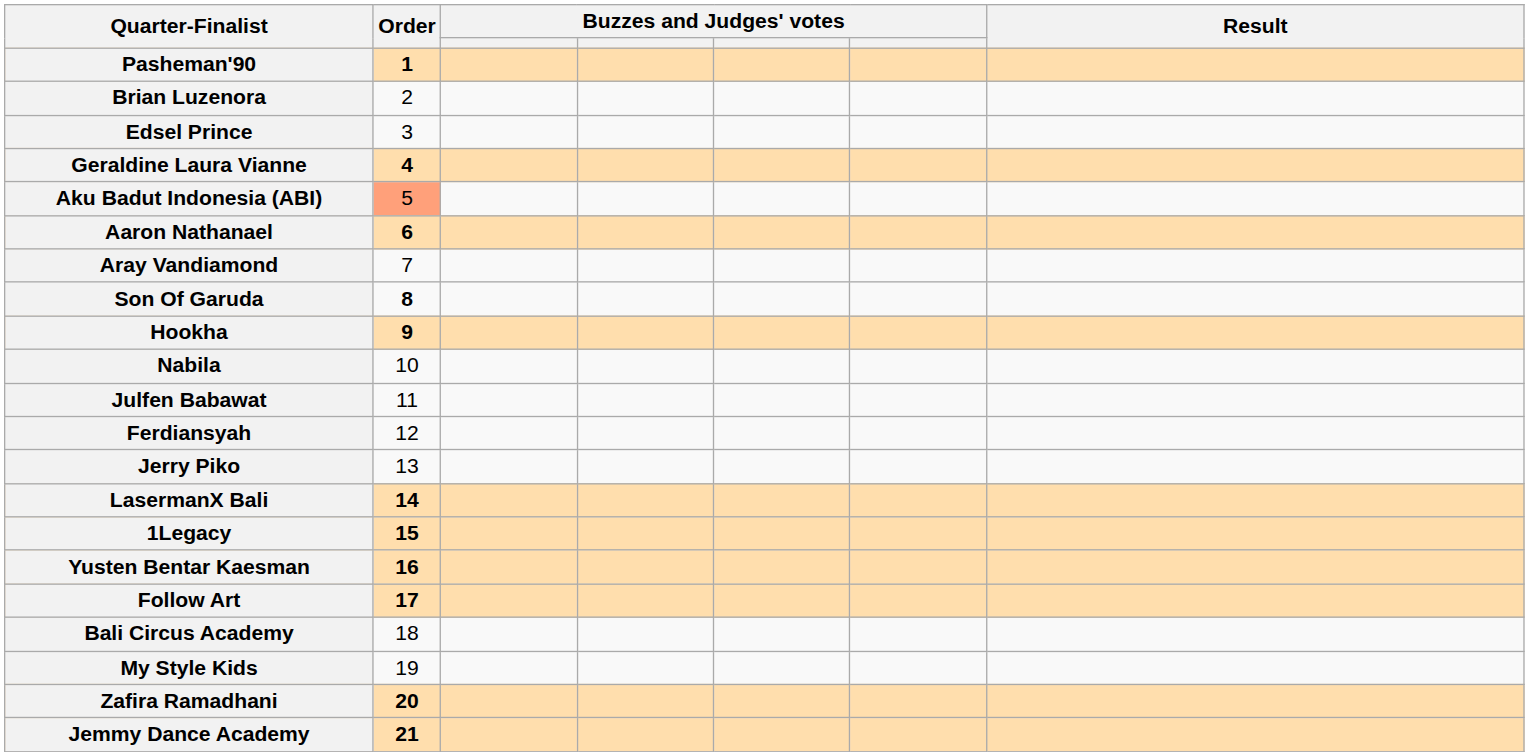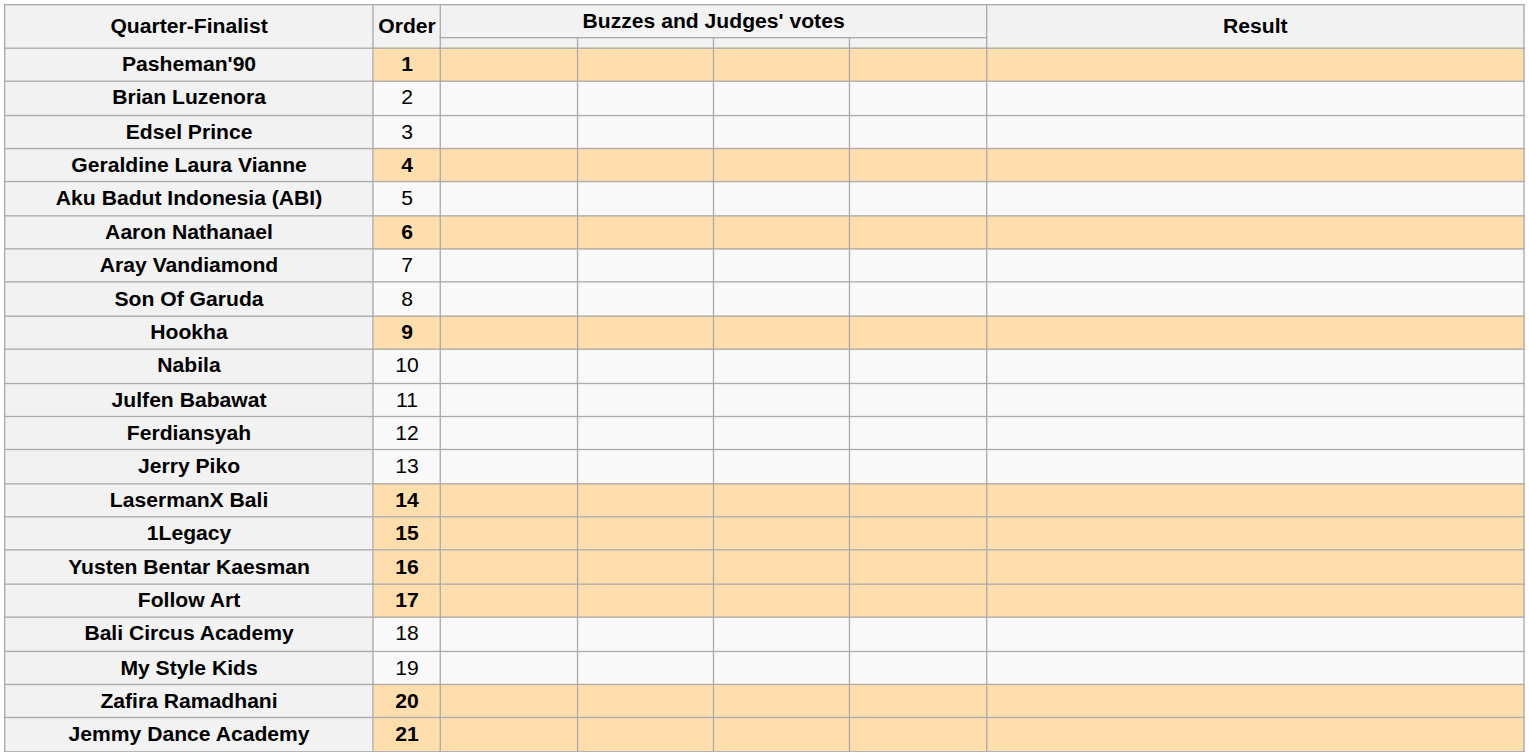(407, 198) lightsalmon background -> (407, 198) no background
(407, 298) bold -> (407, 298) normal
